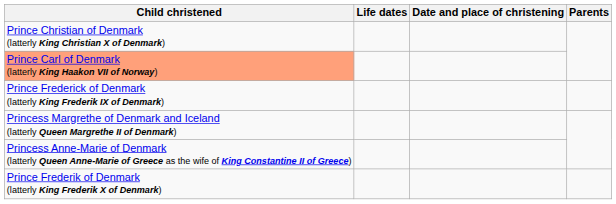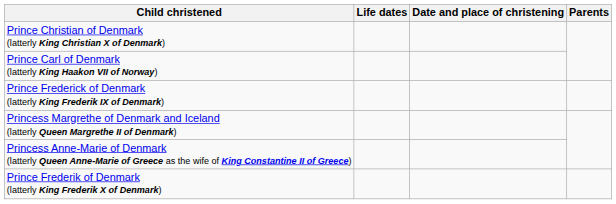(82, 65) lightsalmon background -> (82, 65) no background
